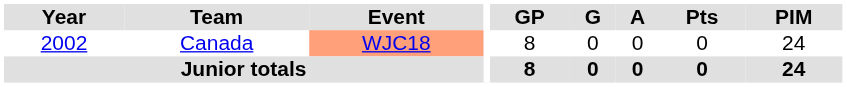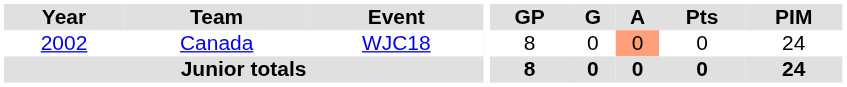(396, 43) lightsalmon background -> (396, 43) no background
(638, 43) no background -> (638, 43) lightsalmon background
